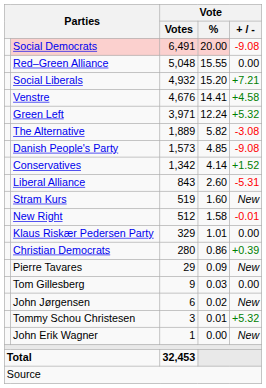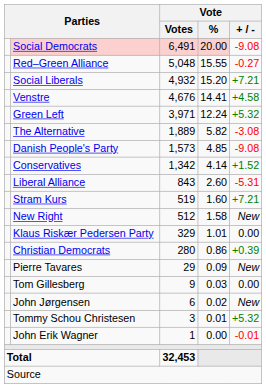(249, 64) 0.00 -> (247, 64) -0.27
(248, 200) New -> (246, 200) +7.21
(247, 217) -0.01 -> (248, 217) New
(248, 336) New -> (247, 336) -0.01
